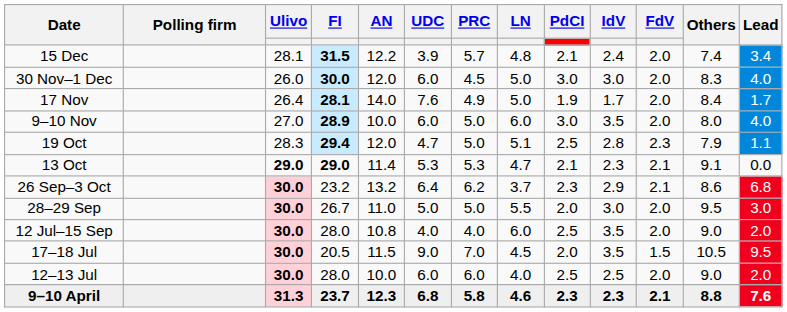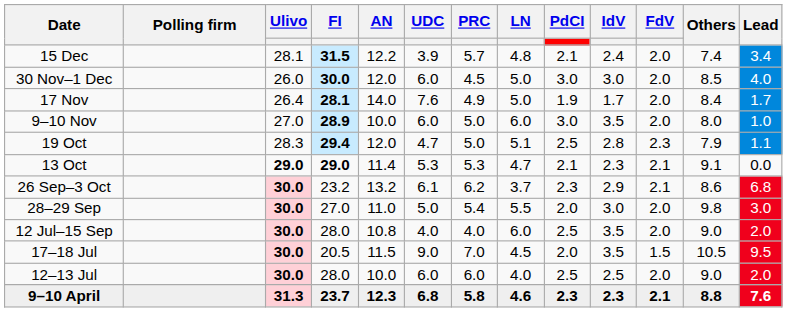(711, 78) 8.3 -> (711, 78) 8.5
(761, 121) 4.0 -> (761, 121) 1.0
(428, 186) 6.4 -> (428, 186) 6.1
(335, 208) 26.7 -> (335, 208) 27.0
(474, 208) 5.0 -> (474, 208) 5.4
(711, 208) 9.5 -> (711, 208) 9.8
